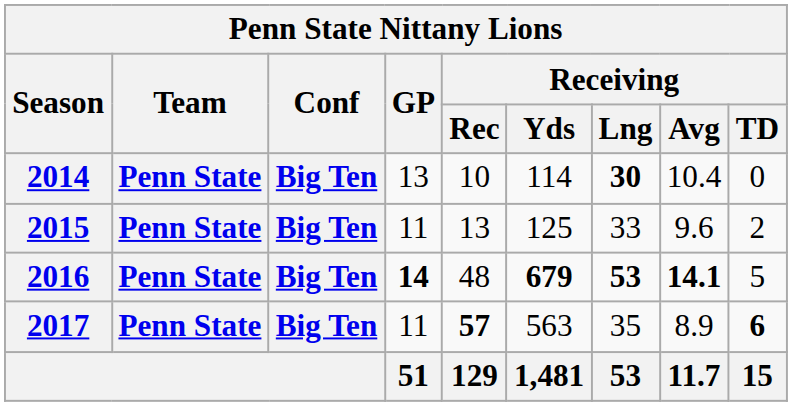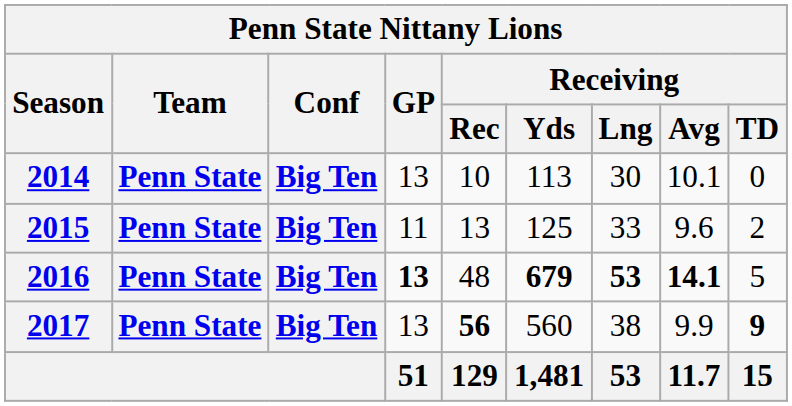(549, 177) 114 -> (549, 177) 113
(625, 177) bold -> (625, 177) normal
(694, 177) 10.4 -> (694, 177) 10.1
(413, 276) 14 -> (413, 276) 13
(413, 326) 11 -> (413, 326) 13
(474, 326) 57 -> (474, 326) 56
(549, 326) 563 -> (549, 326) 560
(625, 326) 35 -> (625, 326) 38
(694, 326) 8.9 -> (694, 326) 9.9
(757, 326) 6 -> (757, 326) 9
